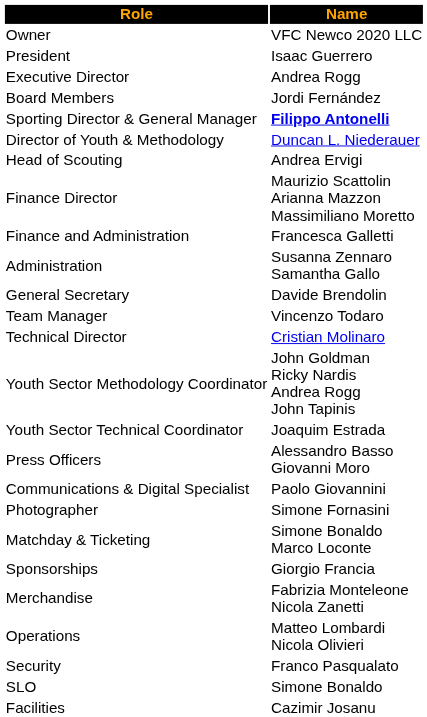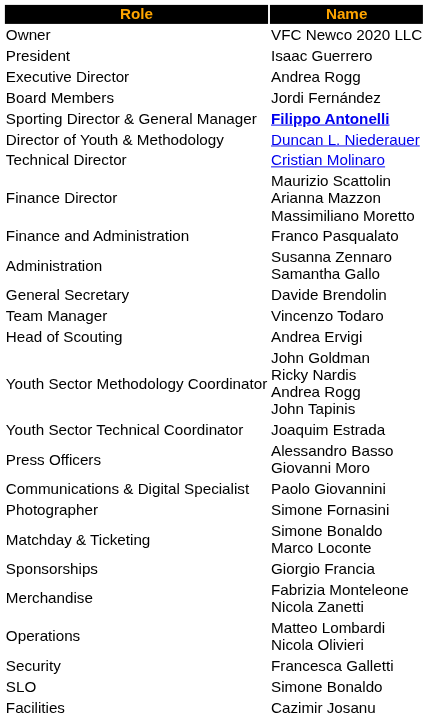rows swapped: (66, 337) <-> (64, 160)
(332, 236) Francesca Galletti -> (335, 236) Franco Pasqualato
(335, 666) Franco Pasqualato -> (332, 666) Francesca Galletti
